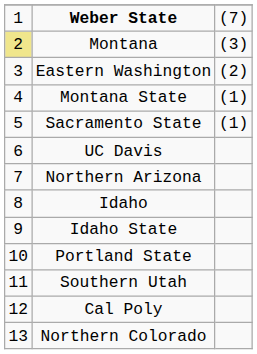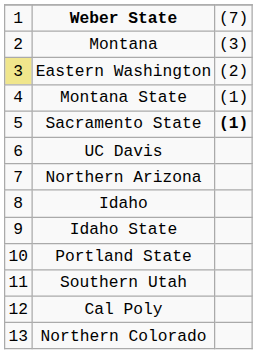(18, 45) khaki background -> (18, 45) no background
(18, 71) no background -> (18, 71) khaki background
(234, 124) normal -> (234, 124) bold
